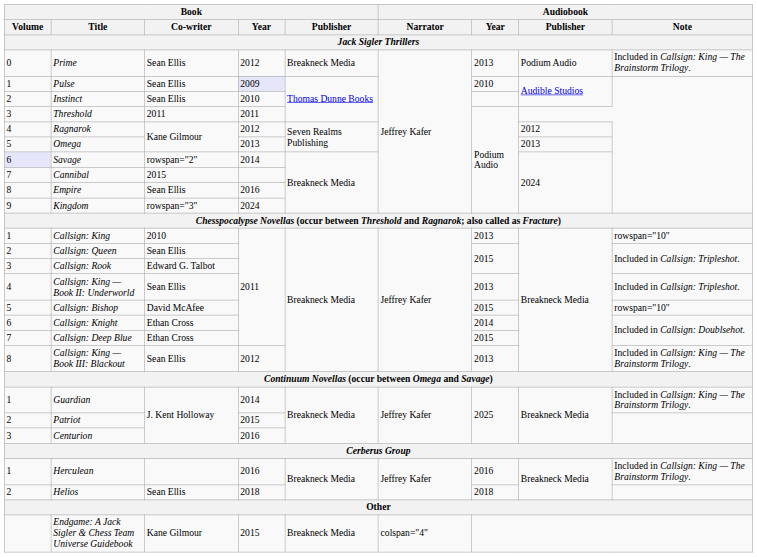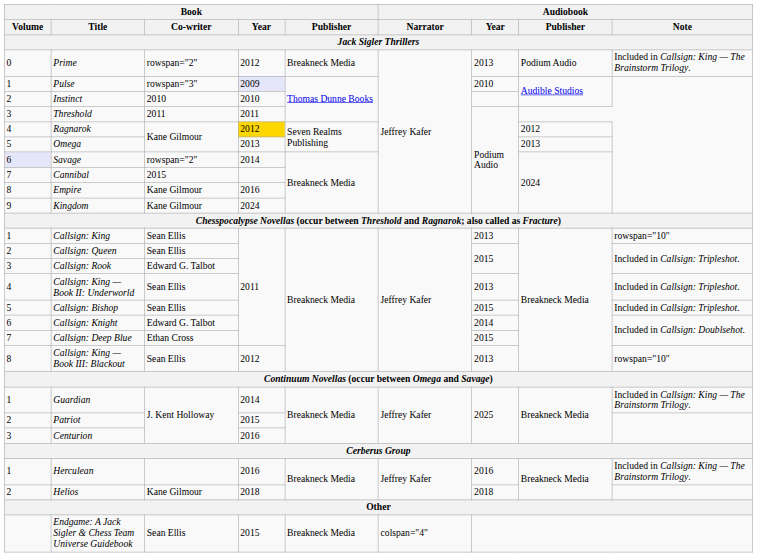(166, 63) Sean Ellis -> (172, 63) rowspan="2"
(166, 83) Sean Ellis -> (172, 83) rowspan="3"
(166, 99) Sean Ellis -> (156, 99) 2010
(250, 129) no background -> (250, 129) gold background
(166, 190) Sean Ellis -> (174, 190) Kane Gilmour
(172, 205) rowspan="3" -> (174, 205) Kane Gilmour
(156, 236) 2010 -> (166, 236) Sean Ellis
(175, 307) David McAfee -> (166, 307) Sean Ellis
(642, 307) rowspan="10" -> (677, 307) Included in Callsign: Tripleshot.
(170, 322) Ethan Cross -> (181, 322) Edward G. Talbot
(680, 358) Included in Callsign: King — The Brainstorm Trilogy. -> (642, 358) rowspan="10"
(166, 492) Sean Ellis -> (174, 492) Kane Gilmour
(174, 533) Kane Gilmour -> (166, 533) Sean Ellis
